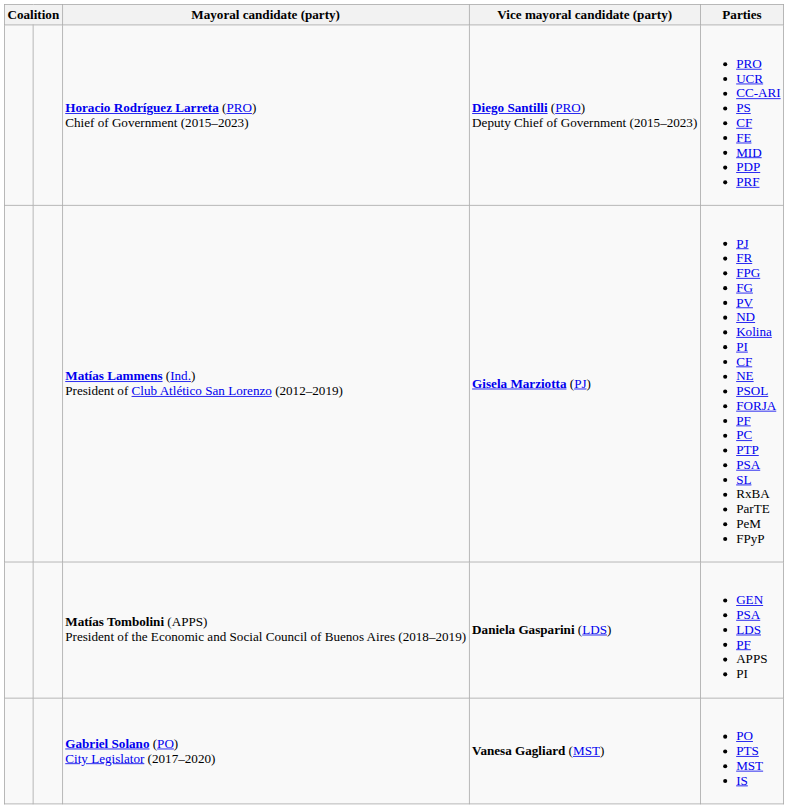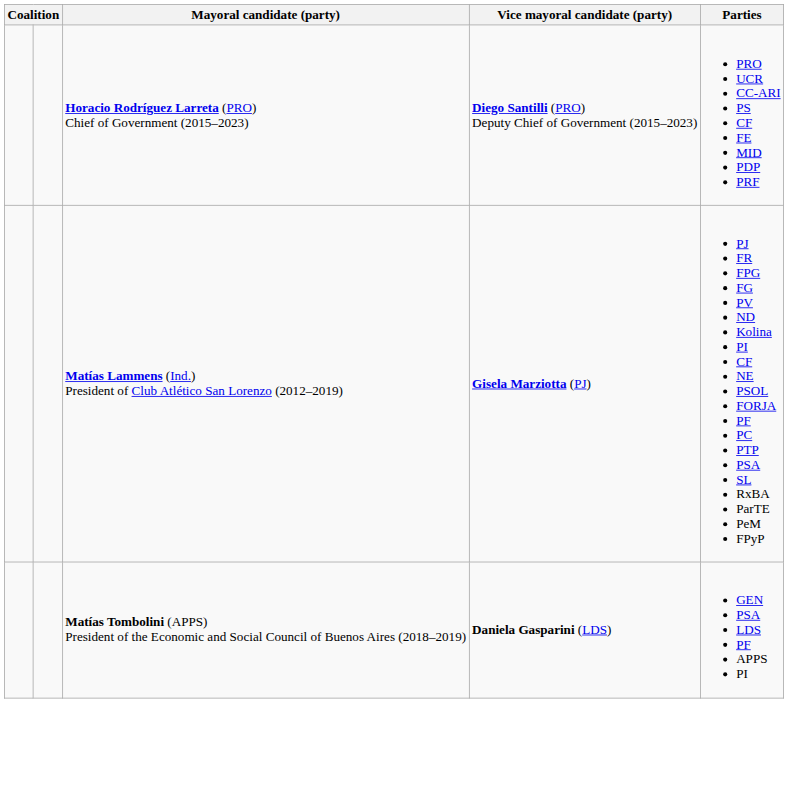- row: (140, 750)
